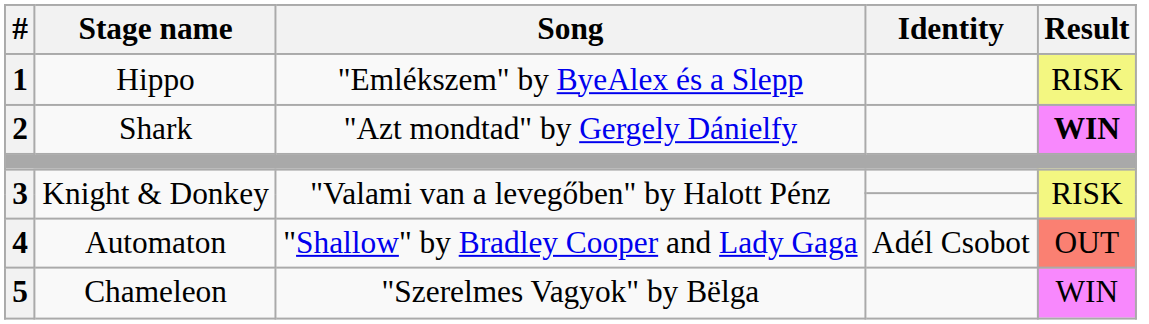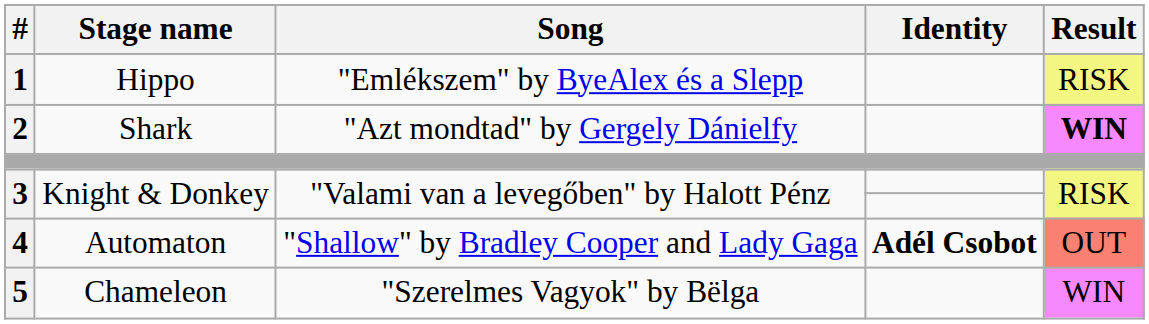(951, 242) normal -> (954, 242) bold
